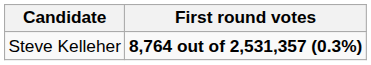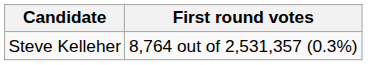(246, 45) bold -> (243, 45) normal
